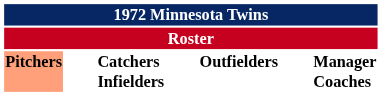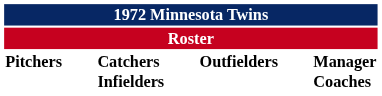(34, 61) lightsalmon background -> (34, 61) no background
